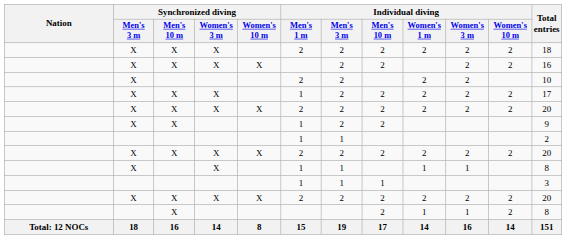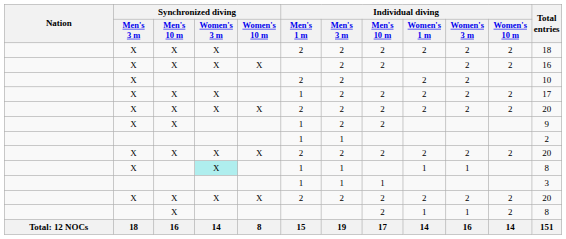(216, 168) no background -> (216, 168) paleturquoise background
